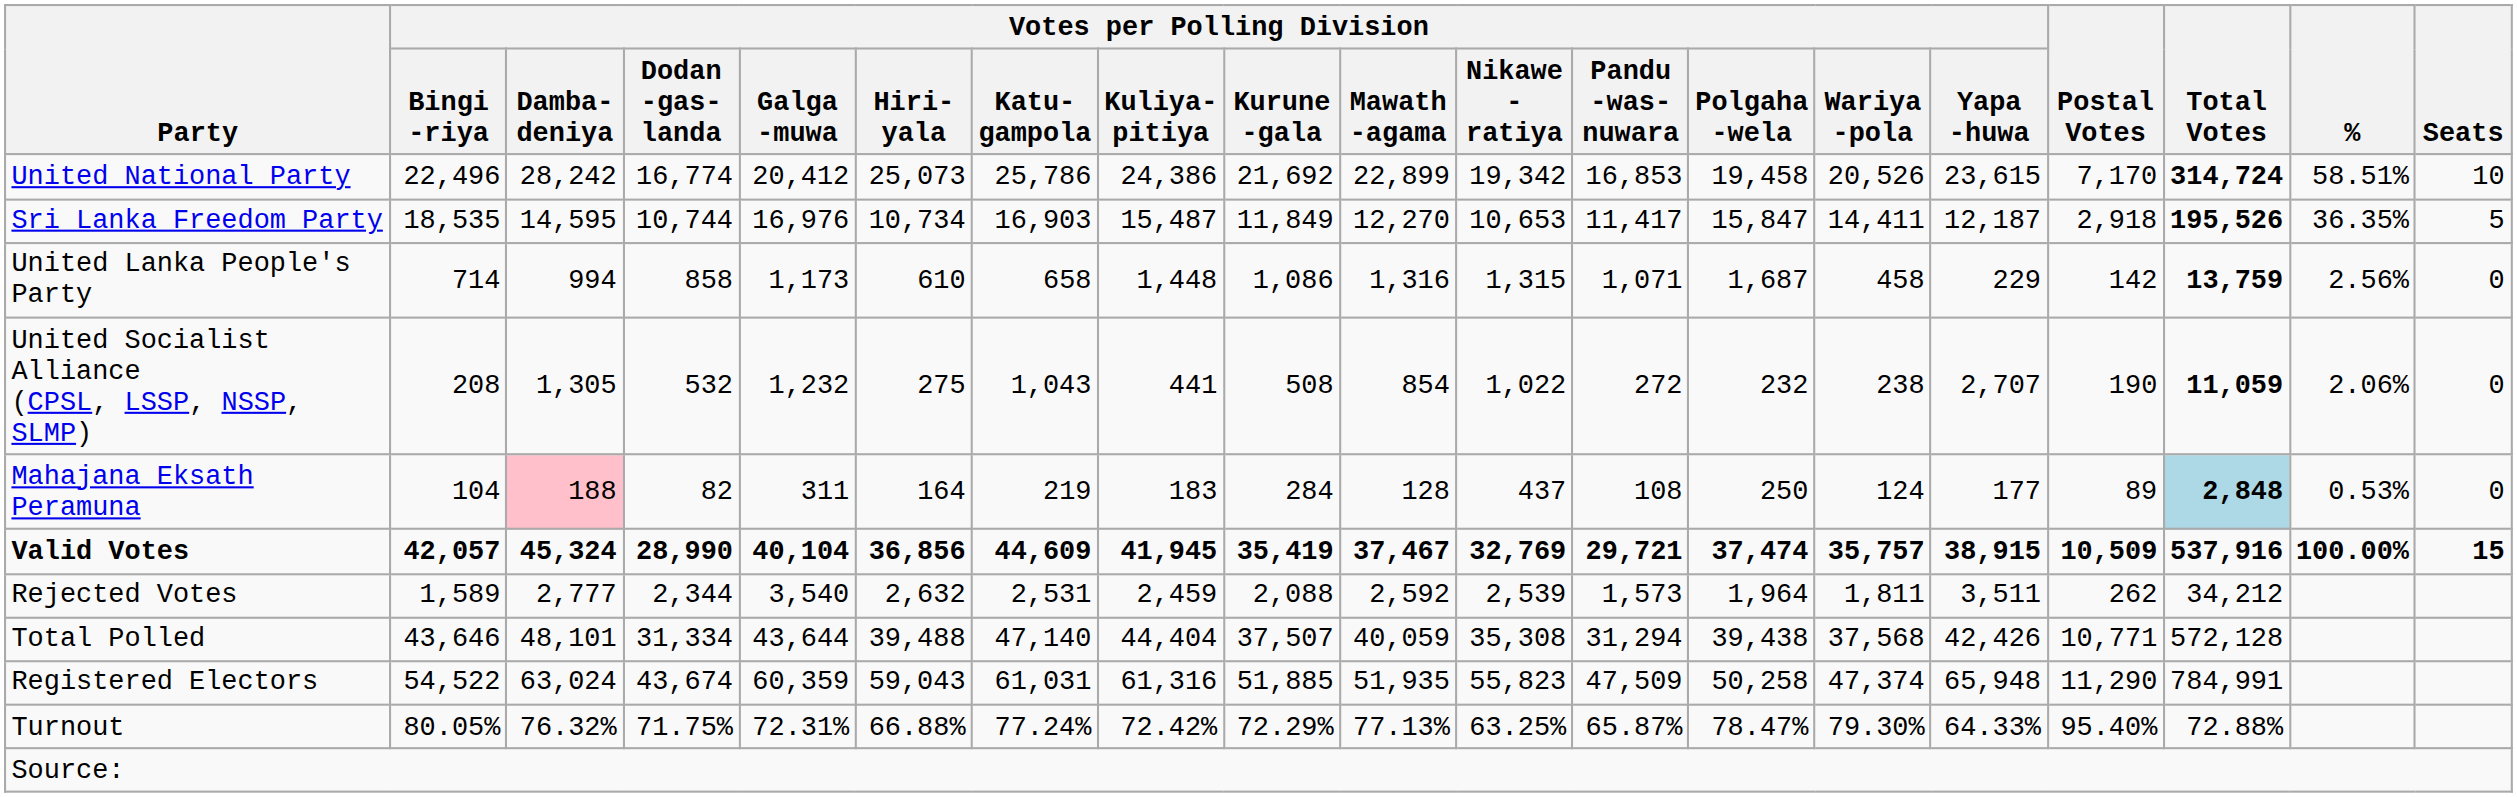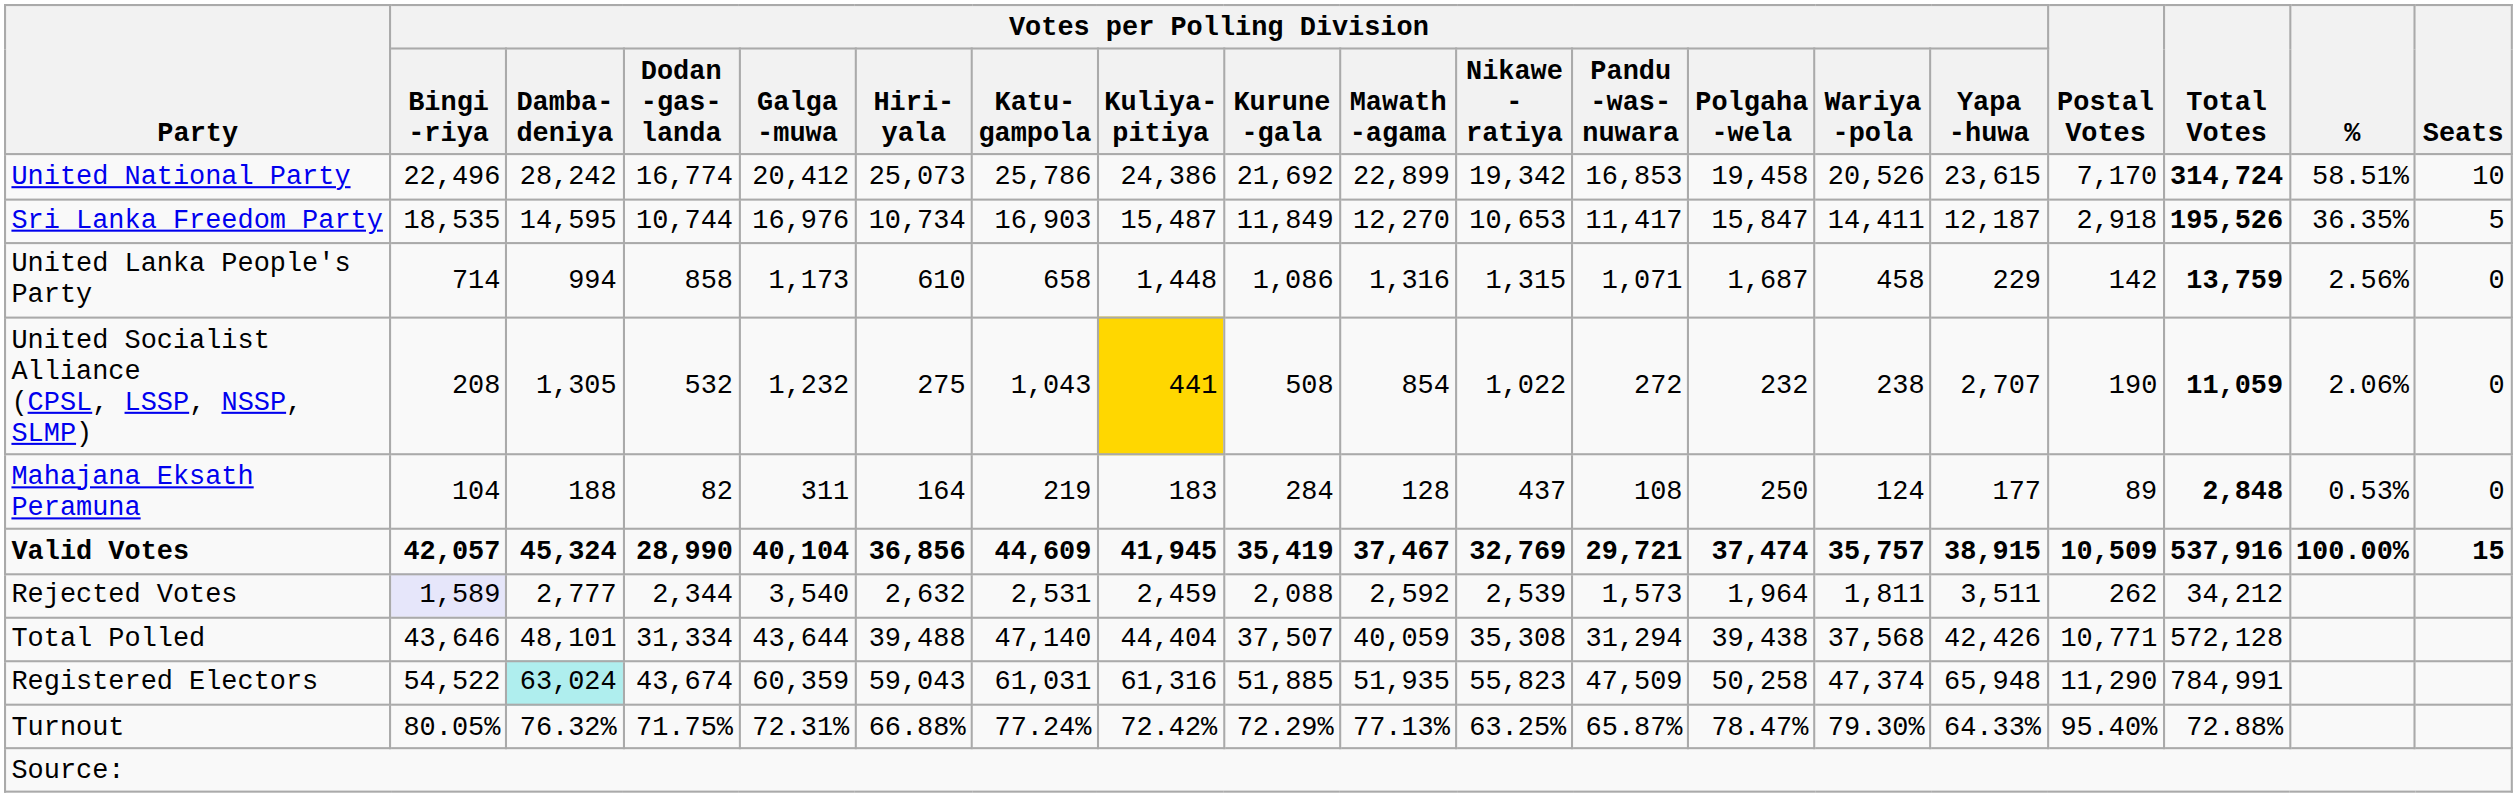(1193, 386) no background -> (1193, 386) gold background
(592, 492) pink background -> (592, 492) no background
(2243, 492) lightblue background -> (2243, 492) no background
(460, 595) no background -> (460, 595) lavender background
(568, 683) no background -> (568, 683) paleturquoise background
